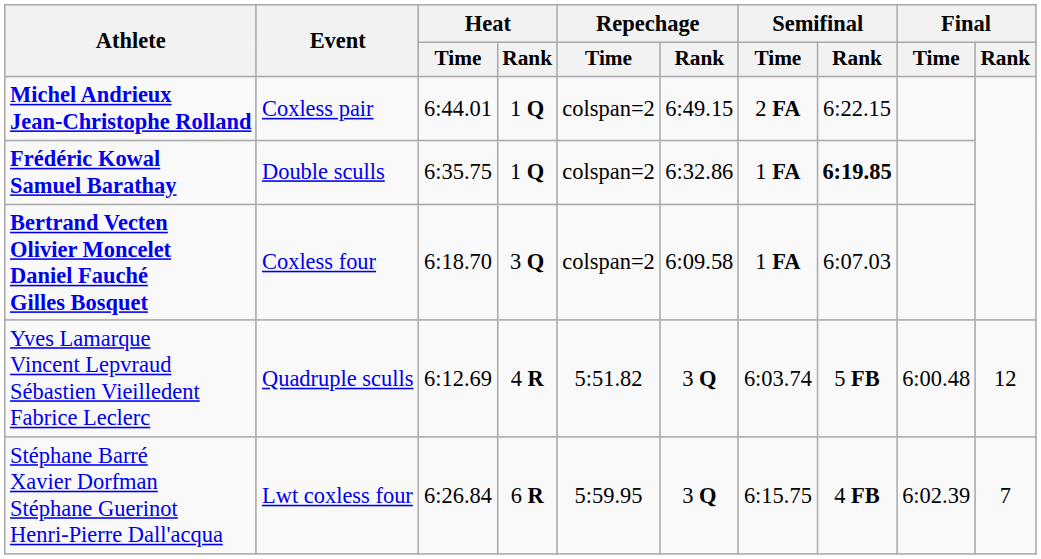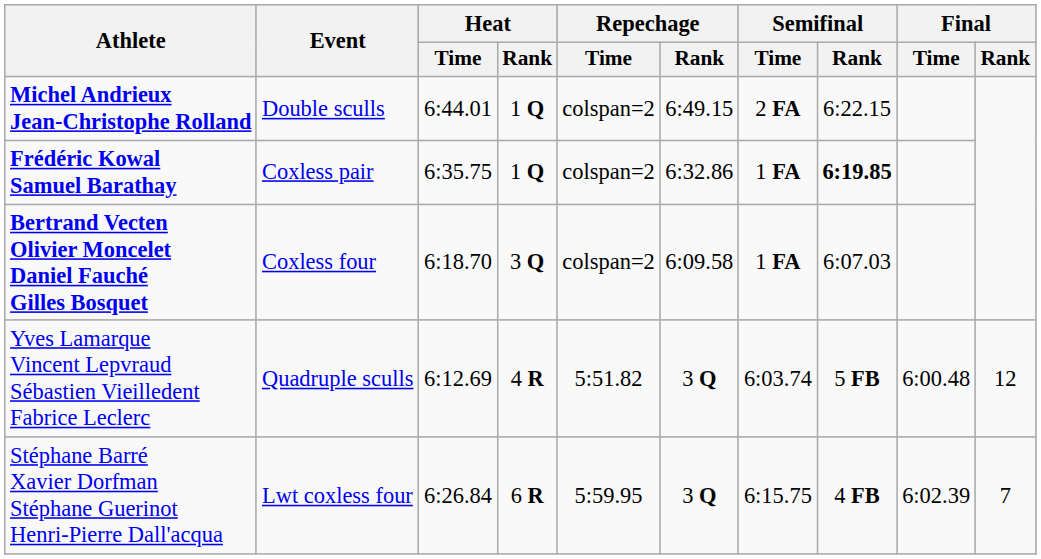(318, 108) Coxless pair -> (323, 108) Double sculls
(323, 172) Double sculls -> (318, 172) Coxless pair
